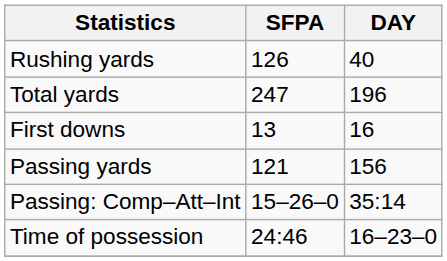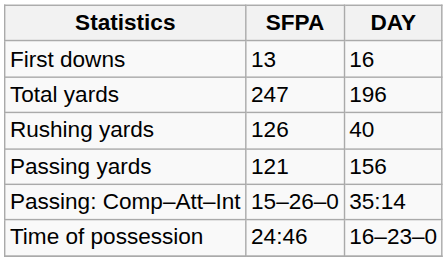rows swapped: (68, 130) <-> (82, 58)
